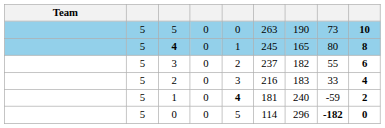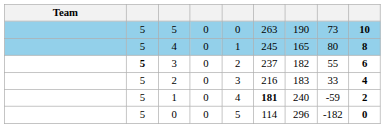(174, 47) bold -> (174, 47) normal
(142, 64) normal -> (142, 64) bold
(238, 98) bold -> (238, 98) normal
(269, 98) normal -> (269, 98) bold
(333, 115) bold -> (333, 115) normal
